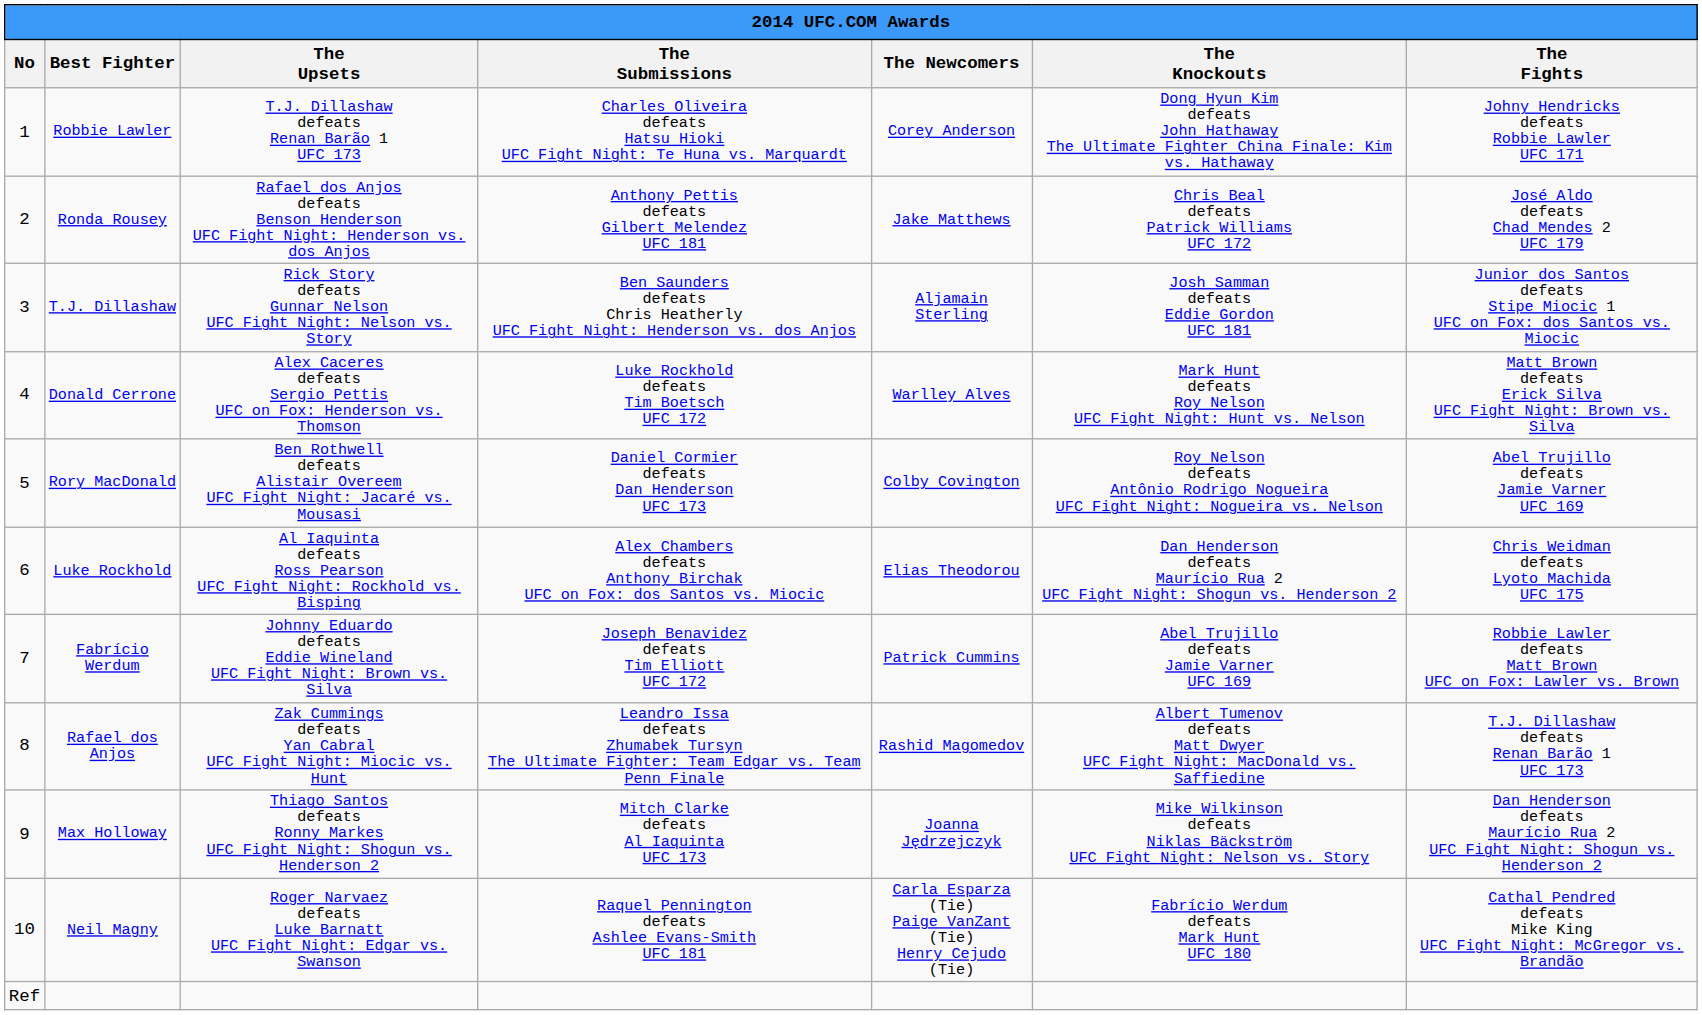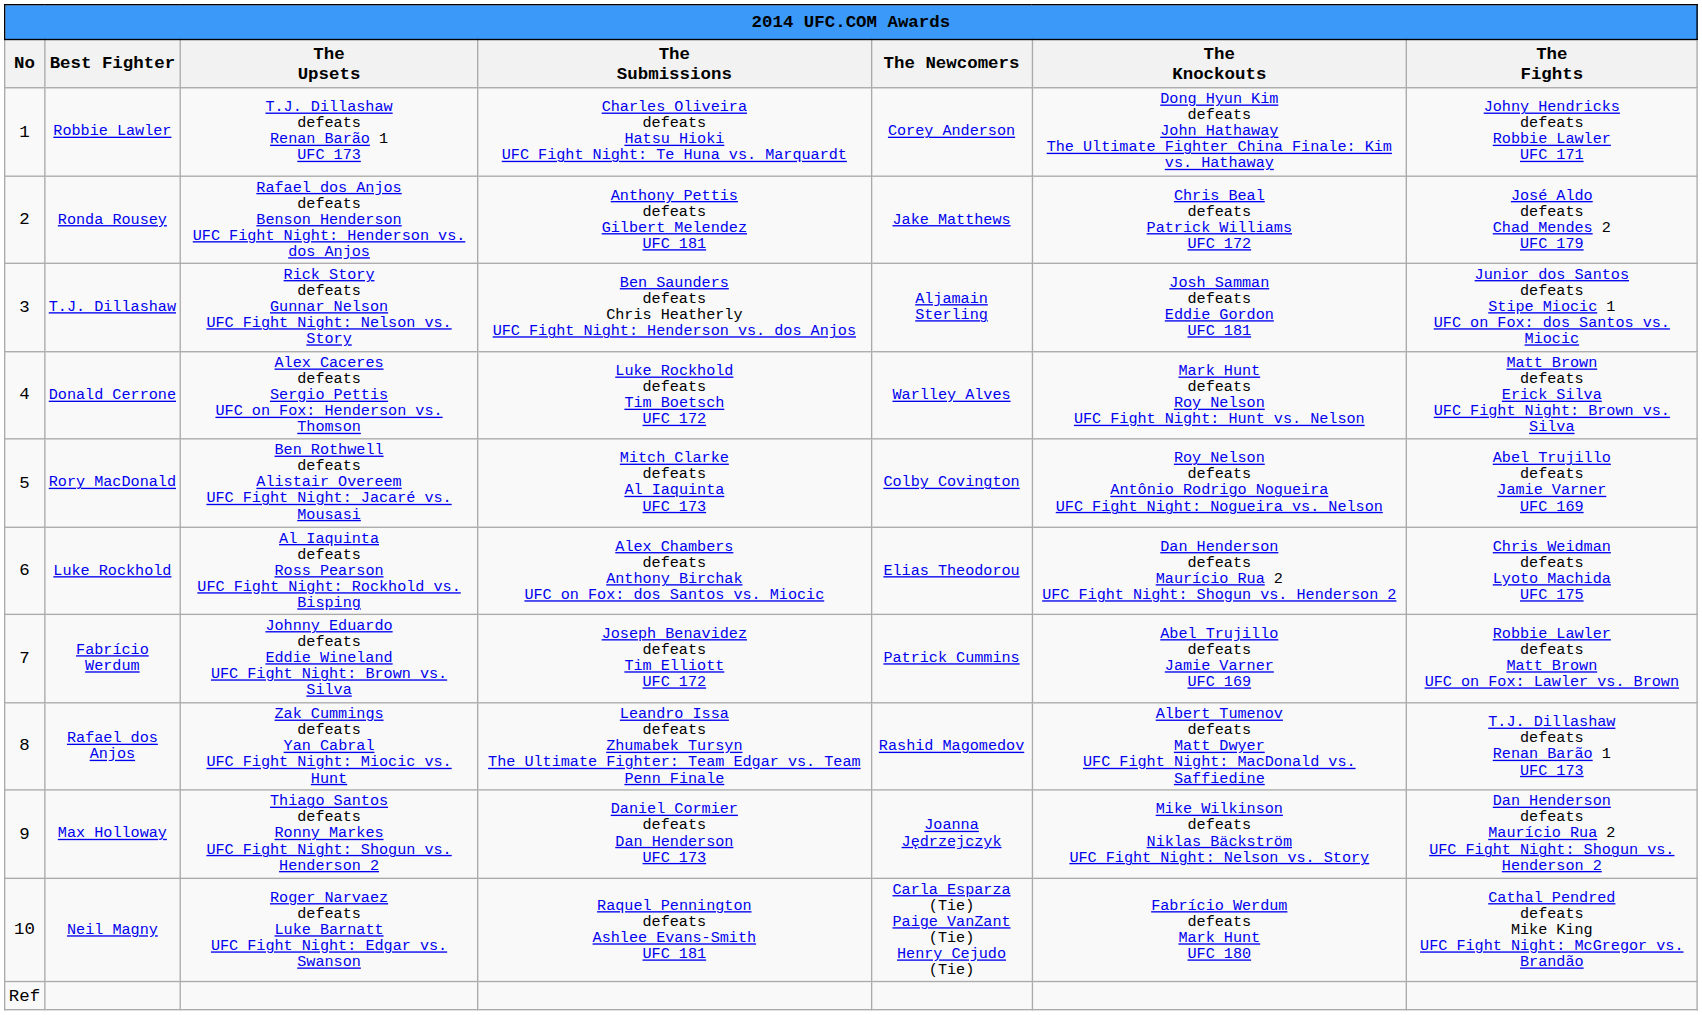(674, 483) Daniel Cormier defeats Dan Henderson UFC 173 -> (674, 483) Mitch Clarke defeats Al Iaquinta UFC 173
(674, 834) Mitch Clarke defeats Al Iaquinta UFC 173 -> (674, 834) Daniel Cormier defeats Dan Henderson UFC 173
